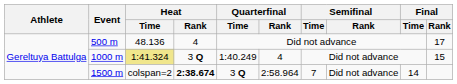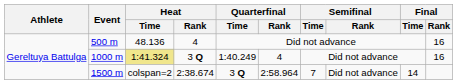(440, 42) 17 -> (439, 42) 16
(440, 57) 15 -> (439, 57) 16
(195, 72) bold -> (195, 72) normal
